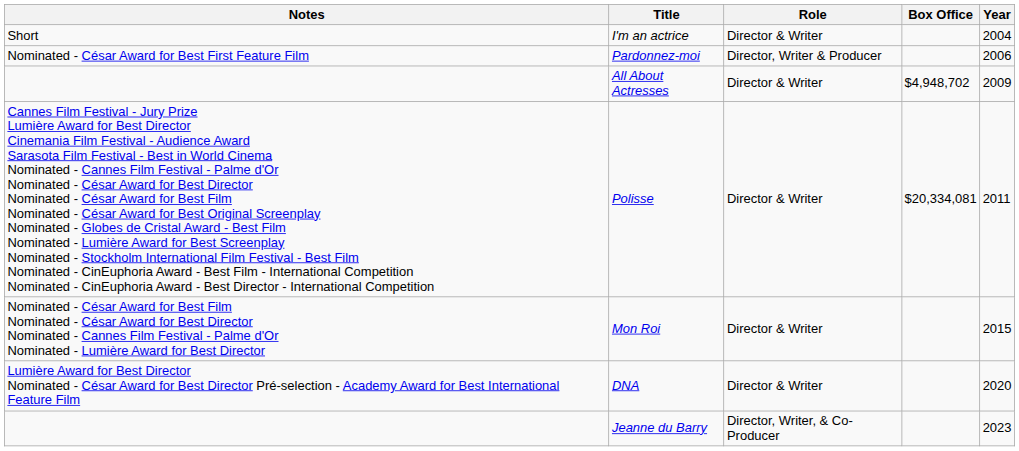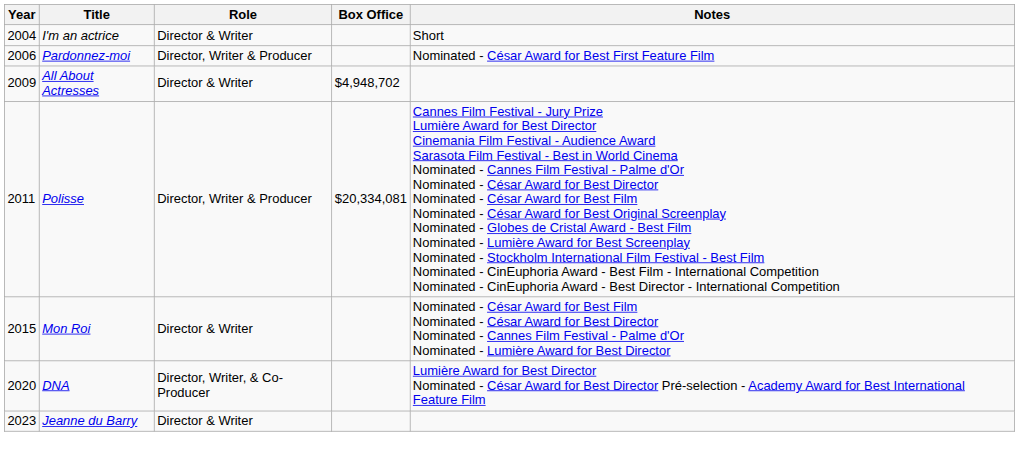columns swapped: (997, 14) <-> (307, 14)
(775, 199) Director & Writer -> (235, 199) Director, Writer & Producer
(775, 385) Director & Writer -> (220, 385) Director, Writer, & Co-Producer
(790, 428) Director, Writer, & Co-Producer -> (205, 421) Director & Writer
